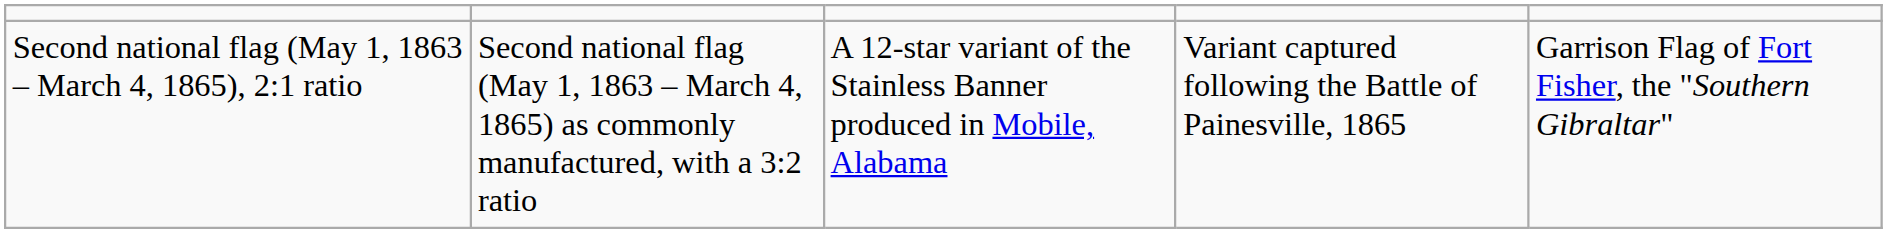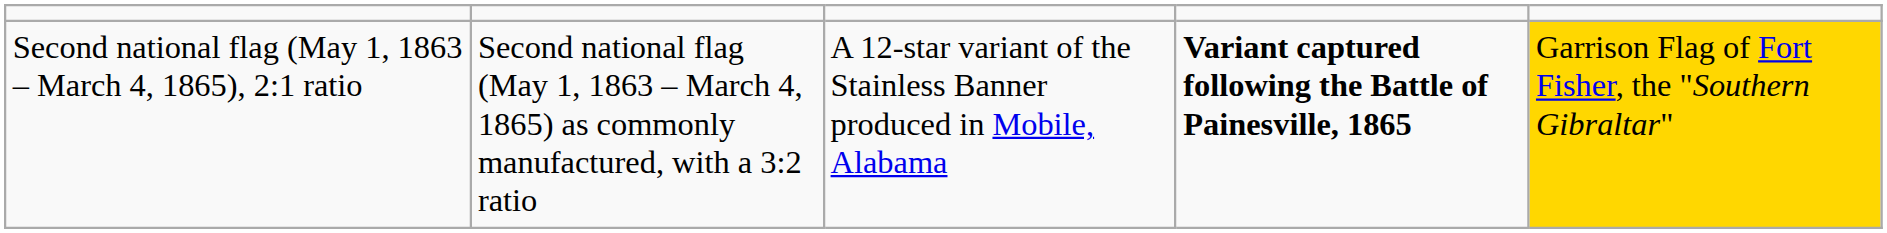(1330, 86) normal -> (1336, 86) bold
(1674, 86) no background -> (1674, 86) gold background
